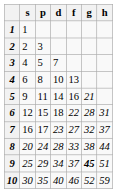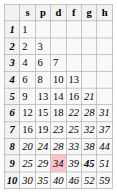(40, 63) 5 -> (40, 63) 6
(43, 96) 11 -> (43, 96) 13
(43, 130) 17 -> (43, 130) 19
(74, 130) 27 -> (74, 130) 25
(58, 163) no background -> (58, 163) pink background
(74, 163) 37 -> (74, 163) 39
